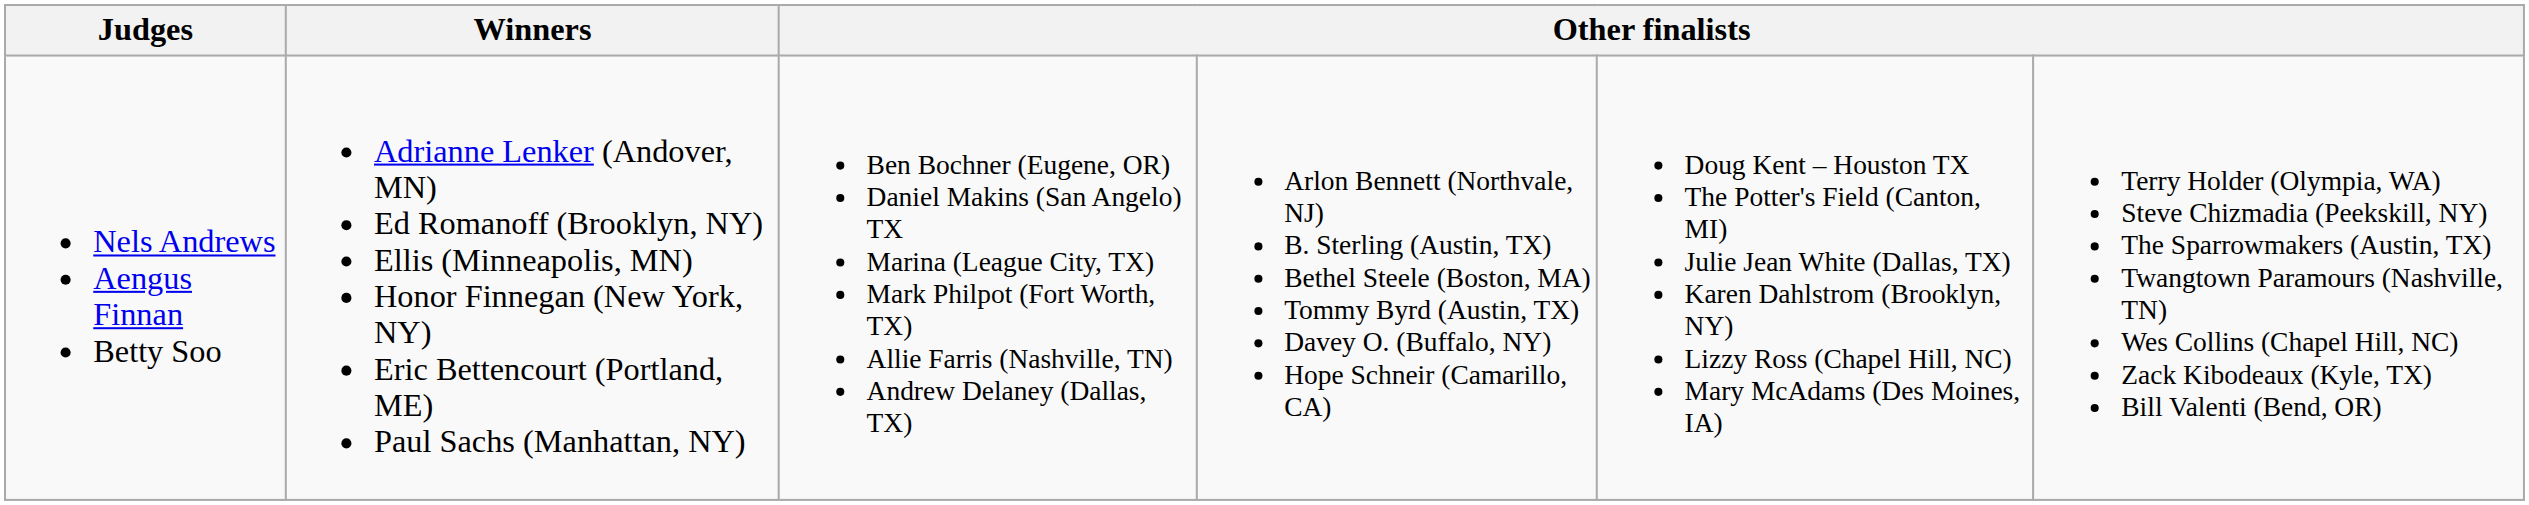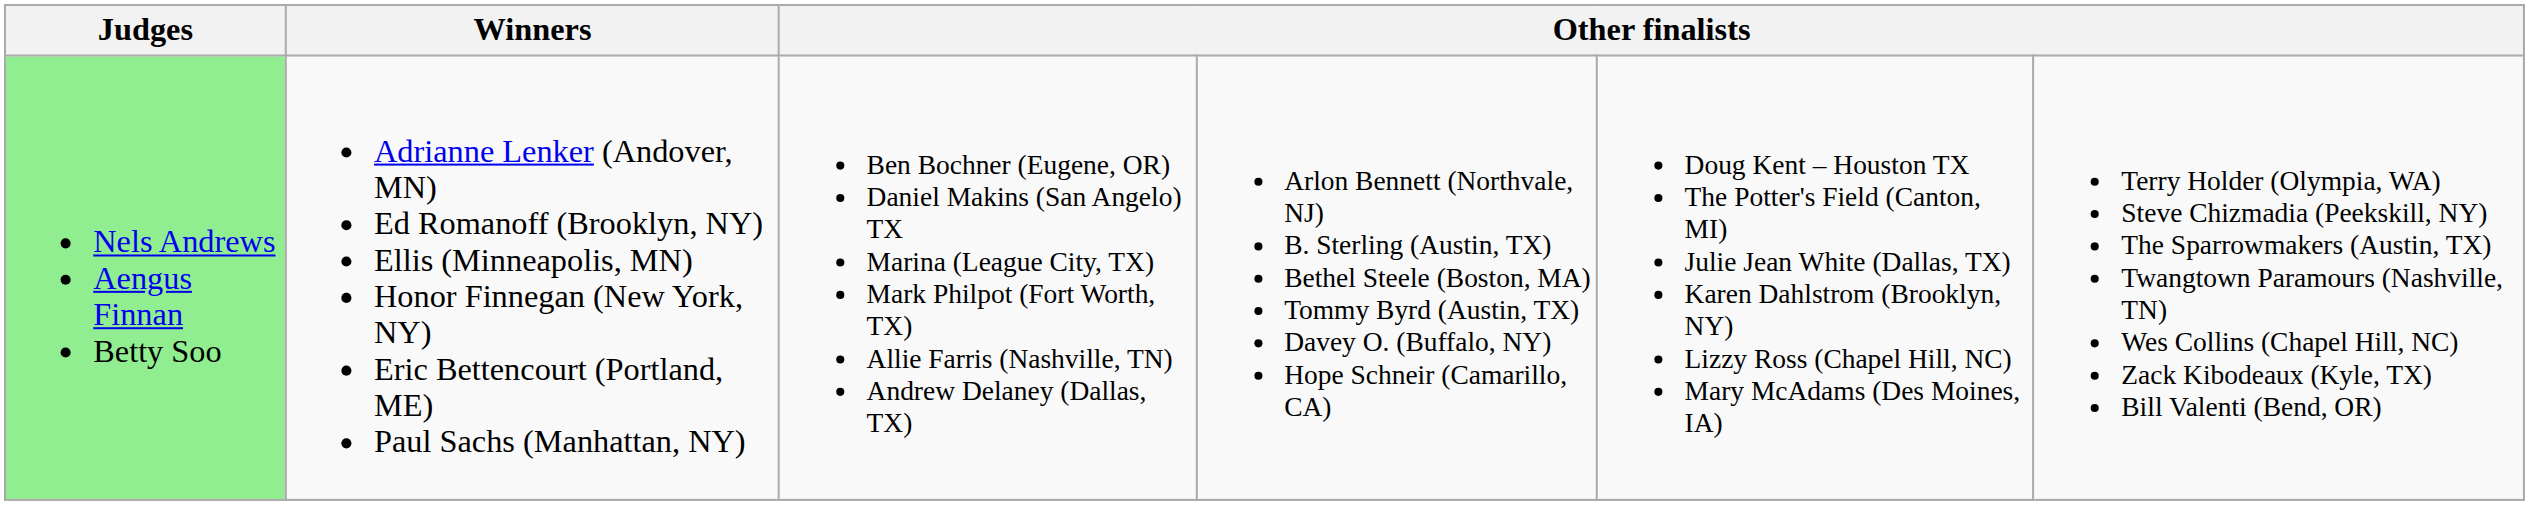(145, 296) no background -> (145, 296) lightgreen background
